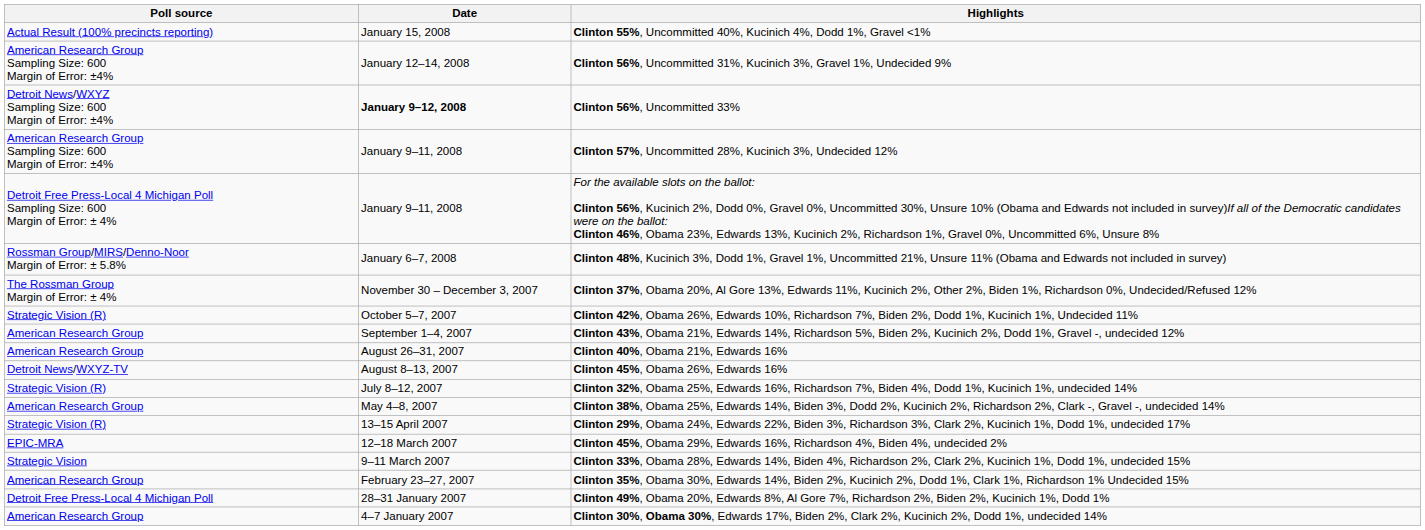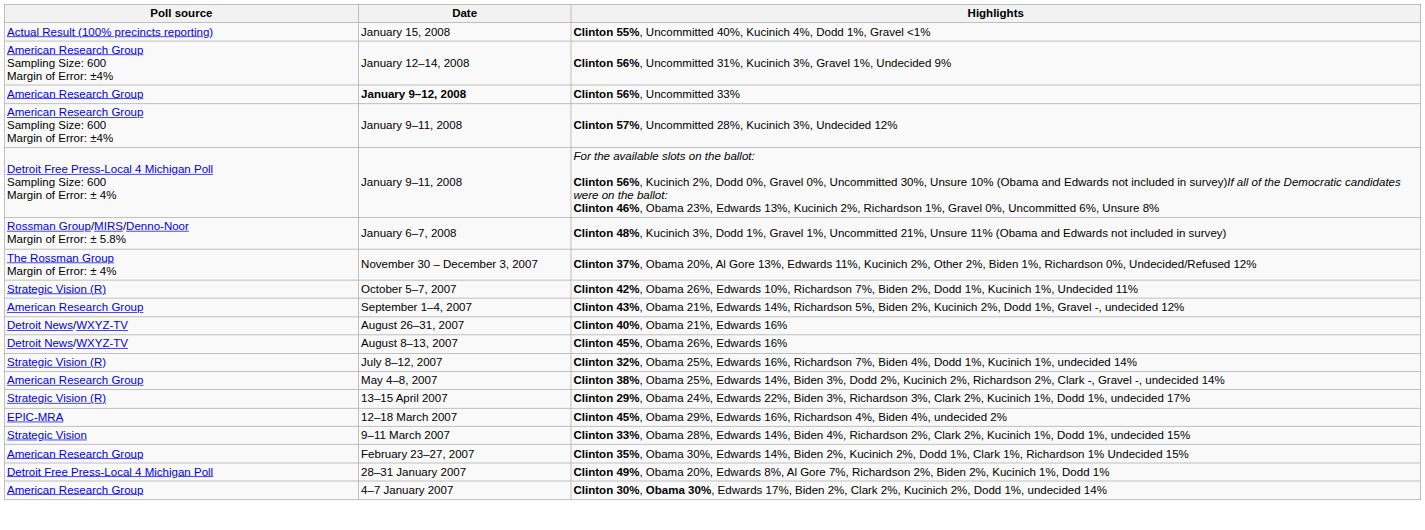(60, 107) Detroit News/WXYZ Sampling Size: 600 Margin of Error: ±4% -> (75, 94) American Research Group
(75, 351) American Research Group -> (68, 325) Detroit News/WXYZ-TV
